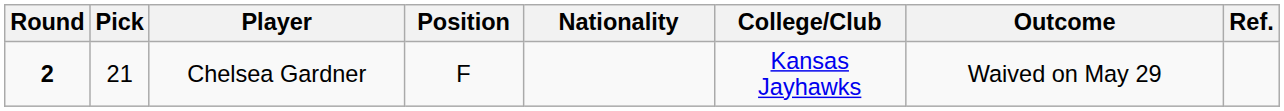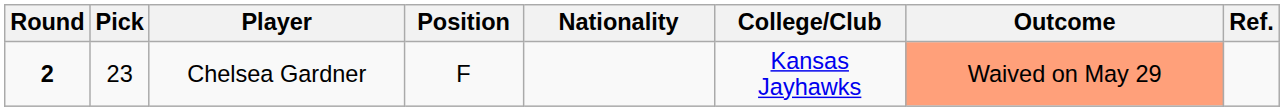(120, 73) 21 -> (120, 73) 23
(1065, 73) no background -> (1065, 73) lightsalmon background
